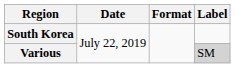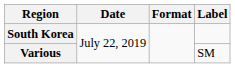(206, 53) lightgrey background -> (206, 53) no background
